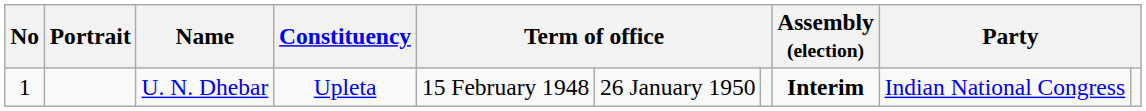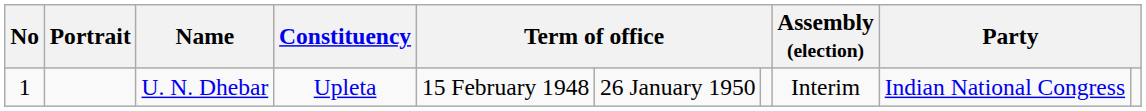(826, 86) bold -> (826, 86) normal
